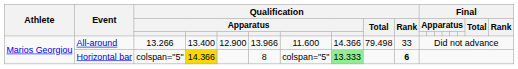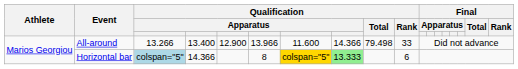(160, 57) no background -> (160, 57) lightblue background
(201, 57) gold background -> (201, 57) no background
(306, 57) no background -> (306, 57) gold background
(407, 57) bold -> (407, 57) normal
